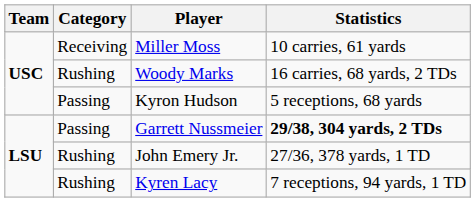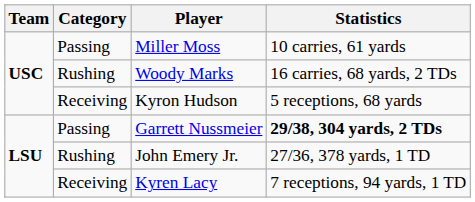(92, 45) Receiving -> (84, 45) Passing
(84, 100) Passing -> (92, 100) Receiving
(86, 182) Rushing -> (92, 182) Receiving
